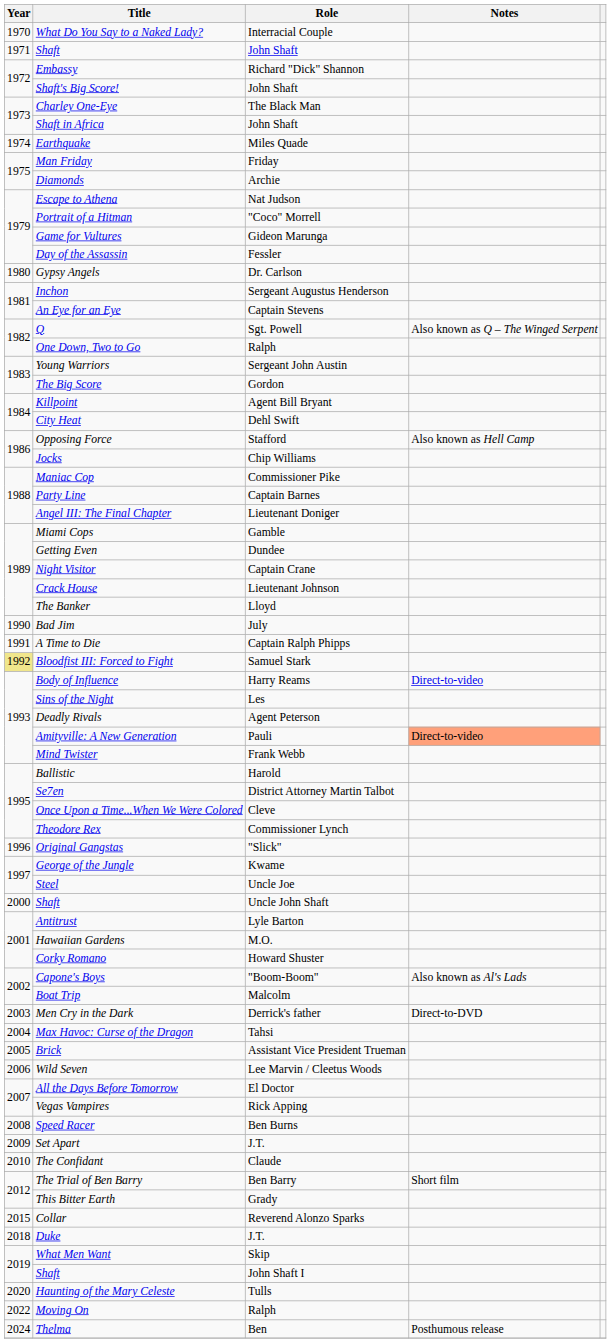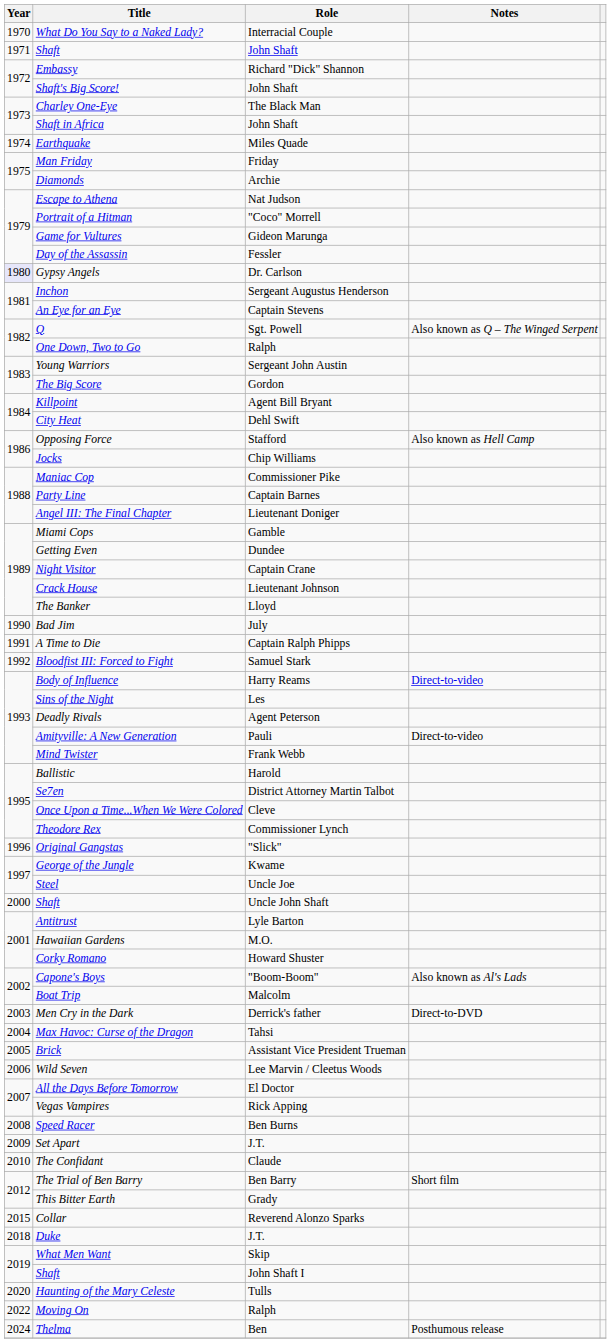(19, 273) no background -> (19, 273) lavender background
(19, 662) khaki background -> (19, 662) no background
(447, 736) lightsalmon background -> (447, 736) no background
